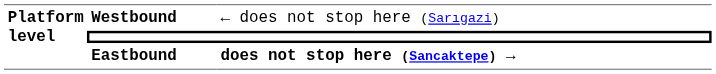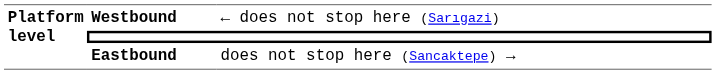(368, 56) bold -> (368, 56) normal
